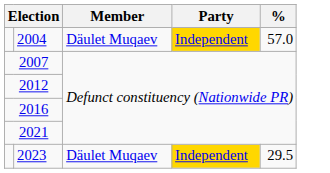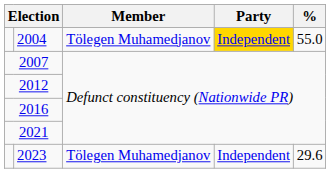(112, 39) Däulet Muqaev -> (138, 39) Tölegen Muhamedjanov
(280, 39) 57.0 -> (310, 39) 55.0
(112, 156) Däulet Muqaev -> (138, 156) Tölegen Muhamedjanov
(211, 156) gold background -> (254, 156) no background
(280, 156) 29.5 -> (310, 156) 29.6
